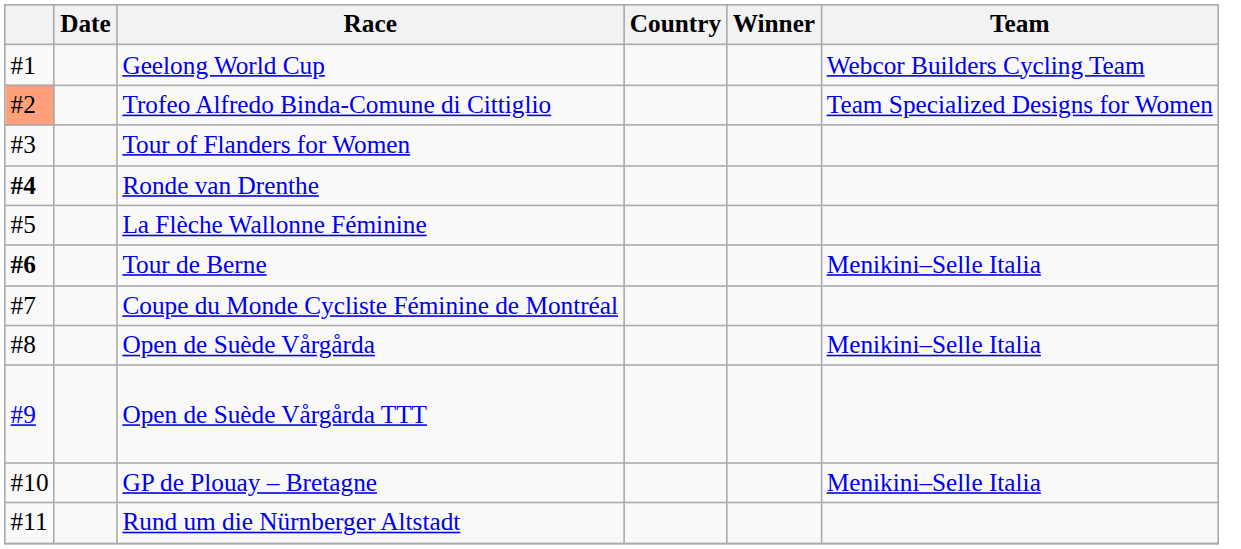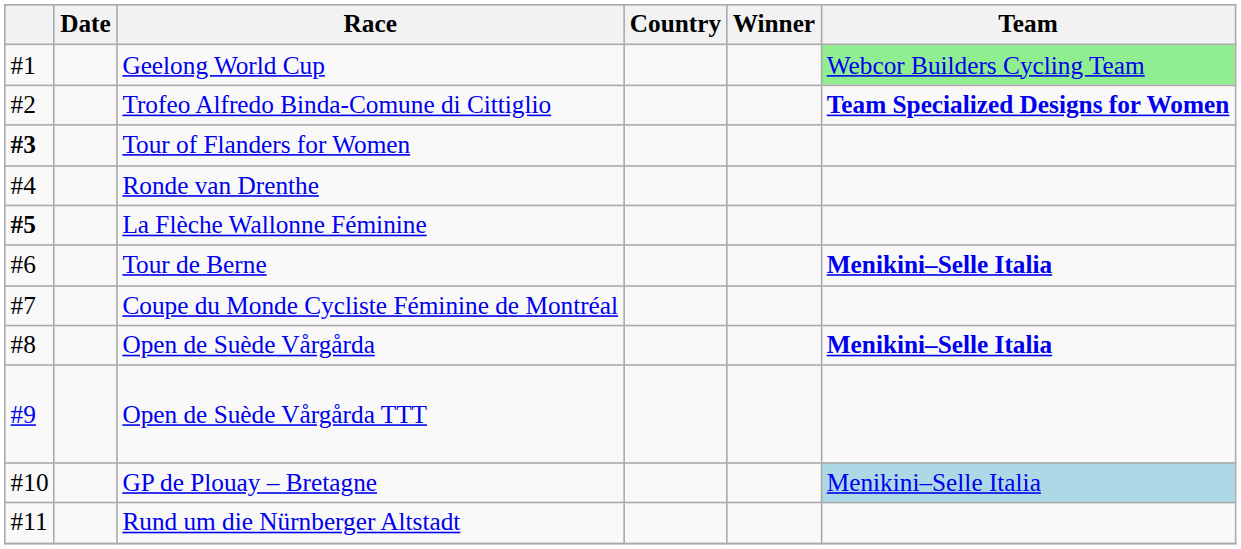(986, 64) no background -> (986, 64) lightgreen background
(23, 104) lightsalmon background -> (23, 104) no background
(1020, 104) normal -> (1028, 104) bold
(23, 144) normal -> (23, 144) bold
(23, 184) bold -> (23, 184) normal
(23, 225) normal -> (23, 225) bold
(23, 265) bold -> (23, 265) normal
(934, 265) normal -> (939, 265) bold
(934, 345) normal -> (939, 345) bold
(934, 482) no background -> (934, 482) lightblue background
